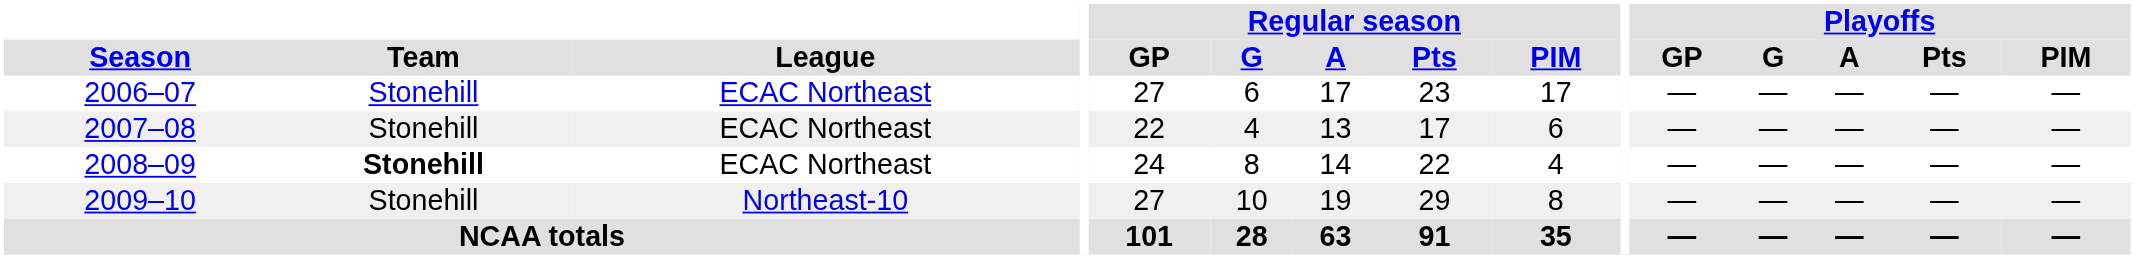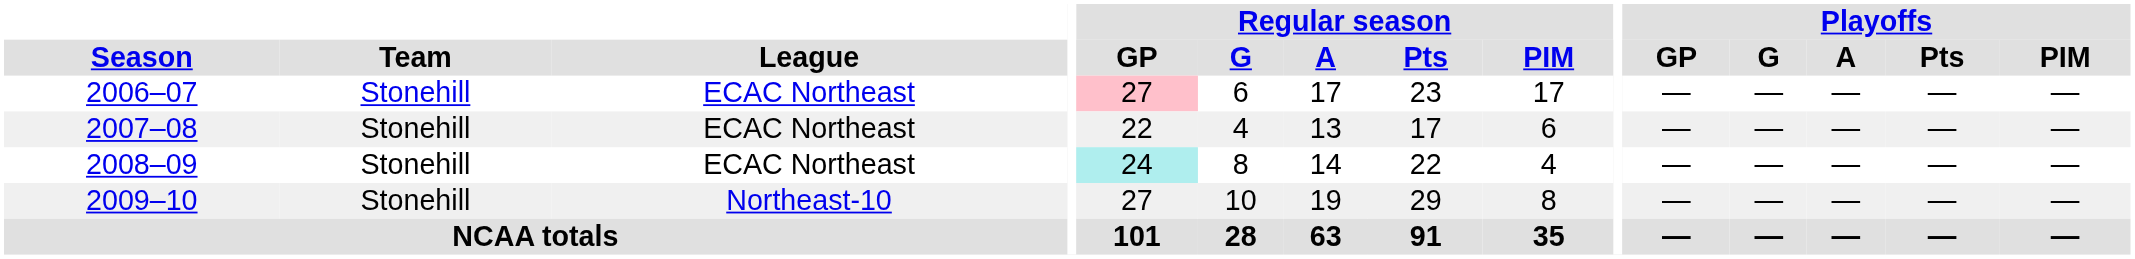(1149, 93) no background -> (1137, 93) pink background
(423, 164) bold -> (415, 164) normal
(1149, 164) no background -> (1137, 164) paleturquoise background
